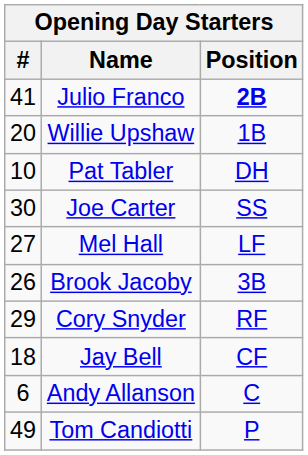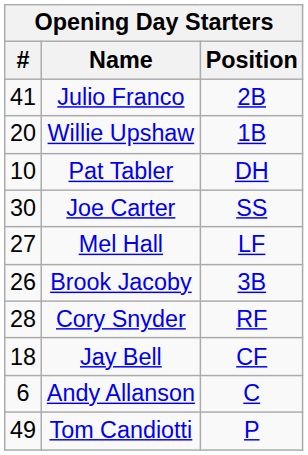(252, 97) bold -> (252, 97) normal
(23, 319) 29 -> (23, 319) 28
